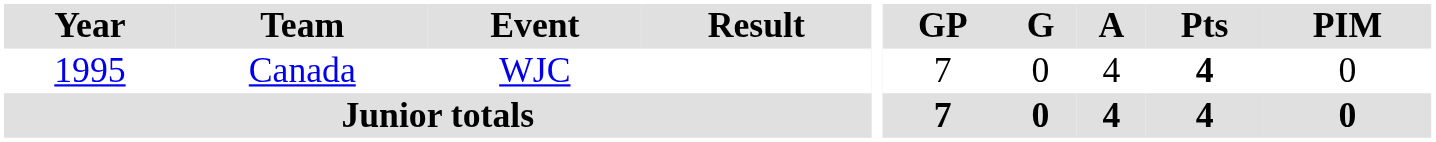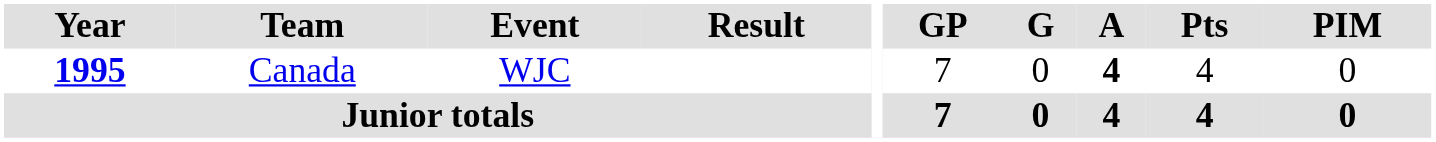(90, 70) normal -> (90, 70) bold
(1111, 70) normal -> (1111, 70) bold
(1205, 70) bold -> (1205, 70) normal
